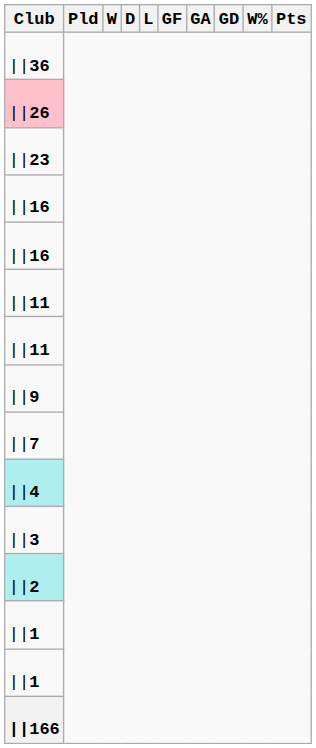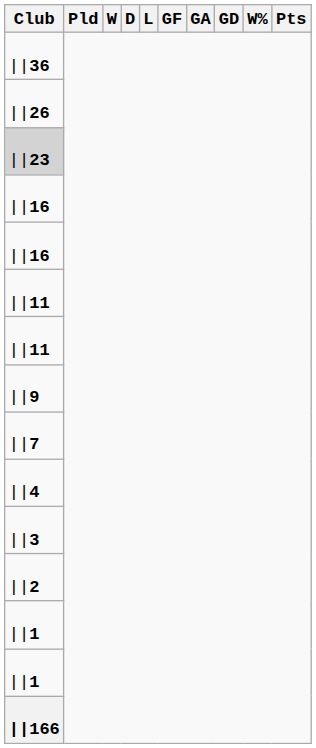(29, 113) pink background -> (29, 113) no background
(29, 161) no background -> (29, 161) lightgrey background
(24, 493) paleturquoise background -> (24, 493) no background
(24, 587) paleturquoise background -> (24, 587) no background
